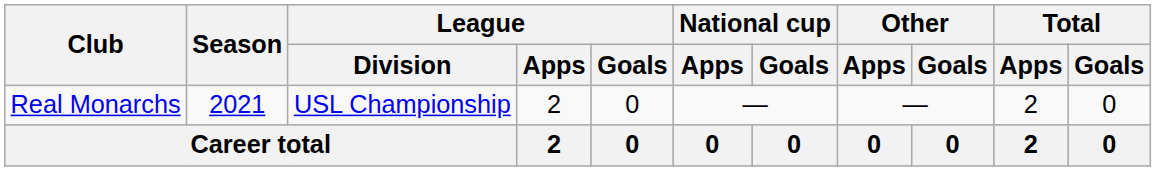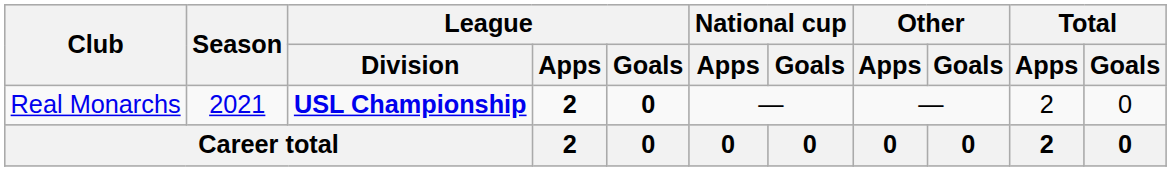(402, 104) normal -> (410, 104) bold
(554, 104) normal -> (570, 104) bold
(632, 104) normal -> (648, 104) bold
